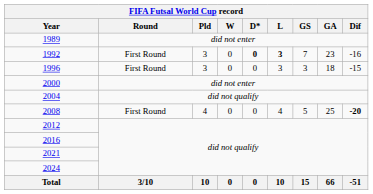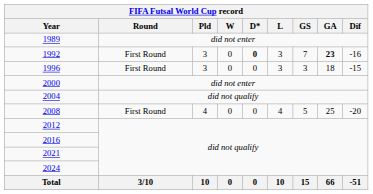(280, 54) bold -> (280, 54) normal
(330, 54) normal -> (330, 54) bold
(355, 111) bold -> (355, 111) normal
